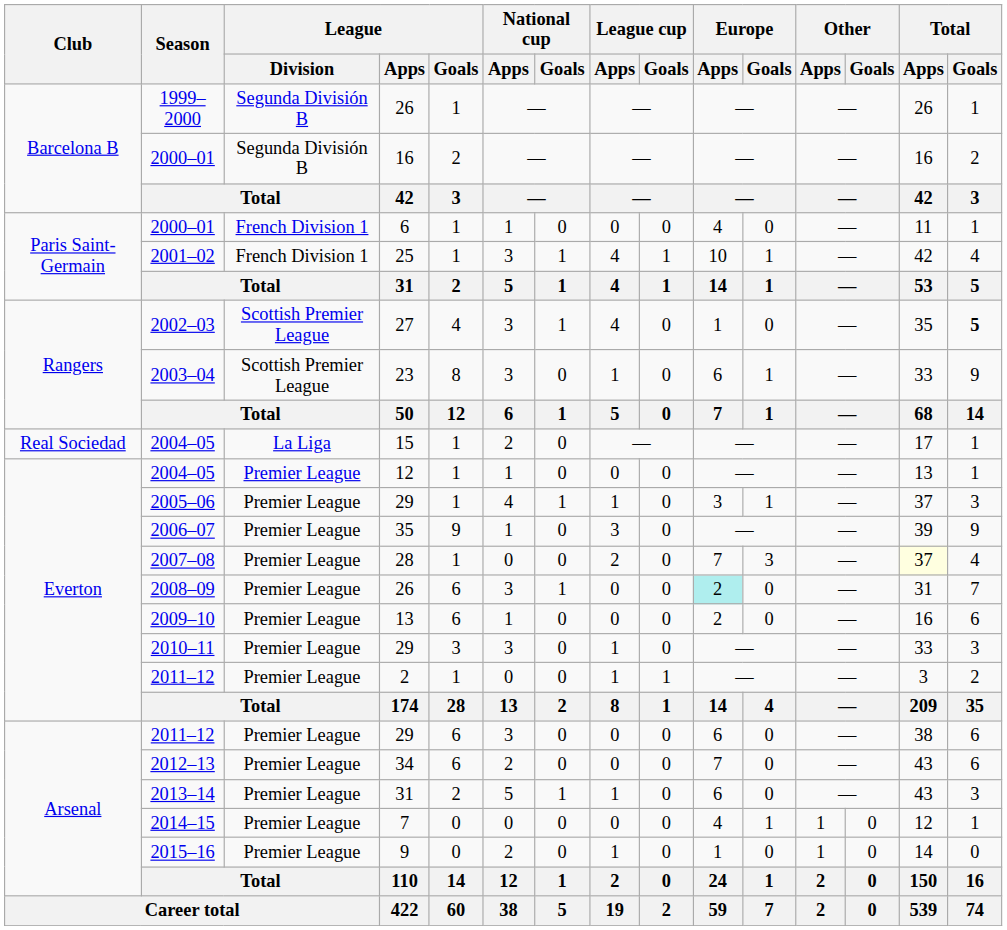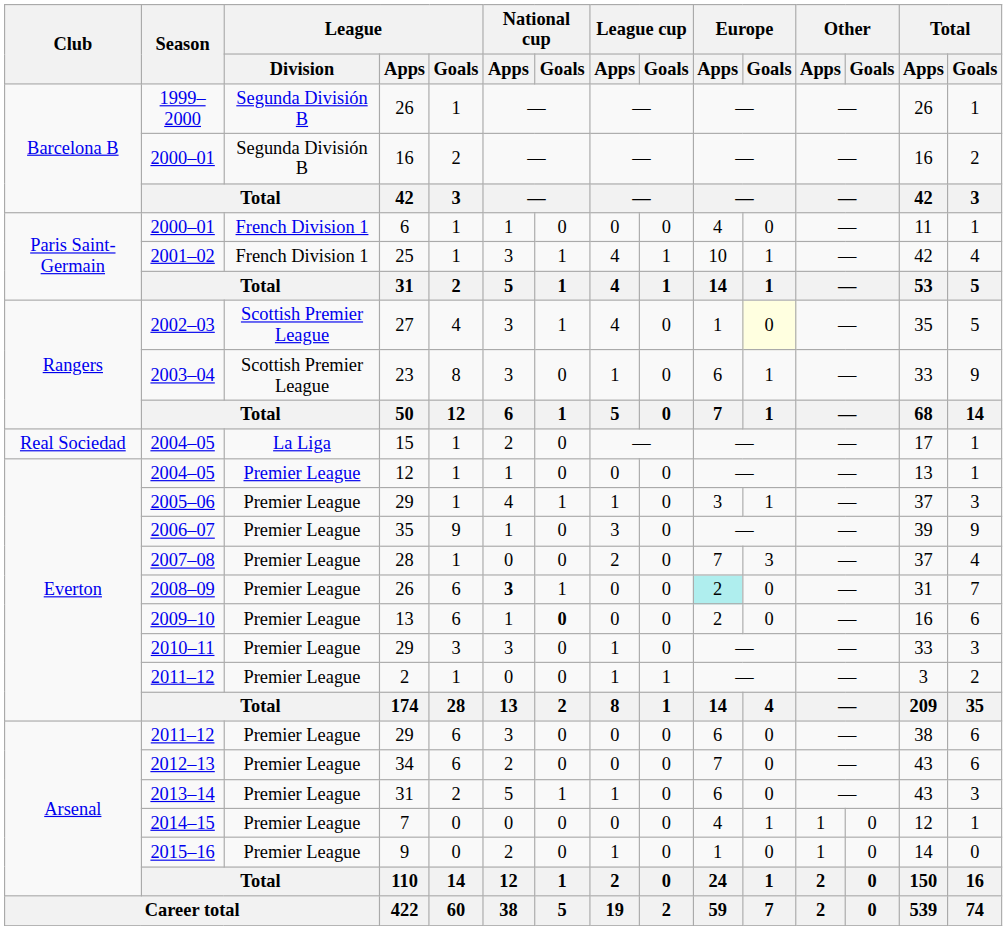(769, 324) no background -> (769, 324) lightyellow background
(975, 324) bold -> (975, 324) normal
(923, 560) lightyellow background -> (923, 560) no background
(509, 589) normal -> (509, 589) bold
(562, 618) normal -> (562, 618) bold
